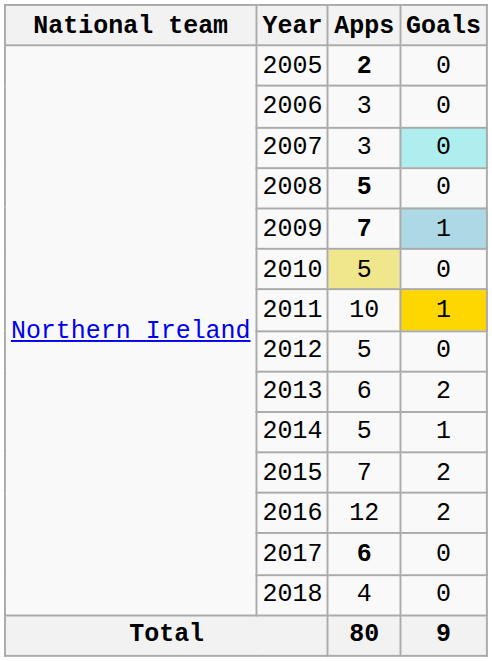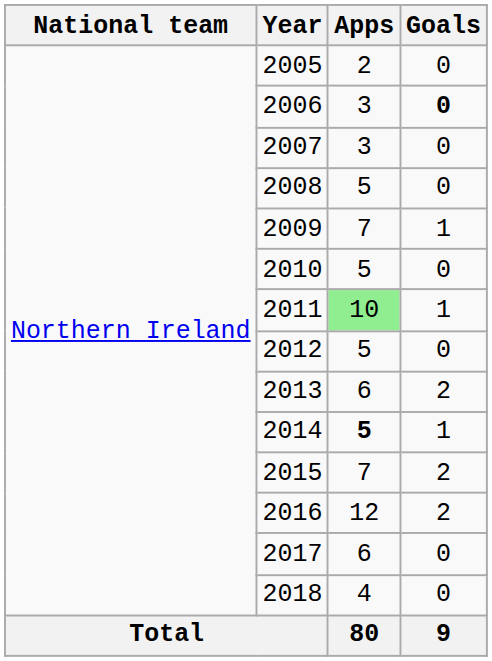(364, 66) bold -> (364, 66) normal
(444, 107) normal -> (444, 107) bold
(444, 147) paleturquoise background -> (444, 147) no background
(364, 188) bold -> (364, 188) normal
(364, 229) bold -> (364, 229) normal
(444, 229) lightblue background -> (444, 229) no background
(364, 269) khaki background -> (364, 269) no background
(364, 310) no background -> (364, 310) lightgreen background
(444, 310) gold background -> (444, 310) no background
(364, 432) normal -> (364, 432) bold
(364, 554) bold -> (364, 554) normal
